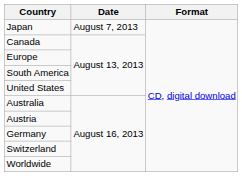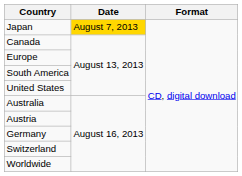(106, 27) no background -> (106, 27) gold background
